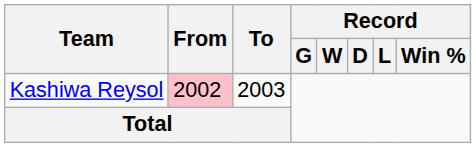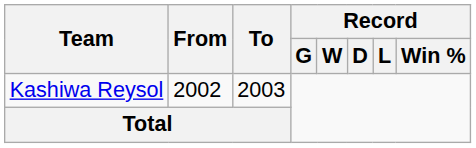(197, 90) pink background -> (197, 90) no background
